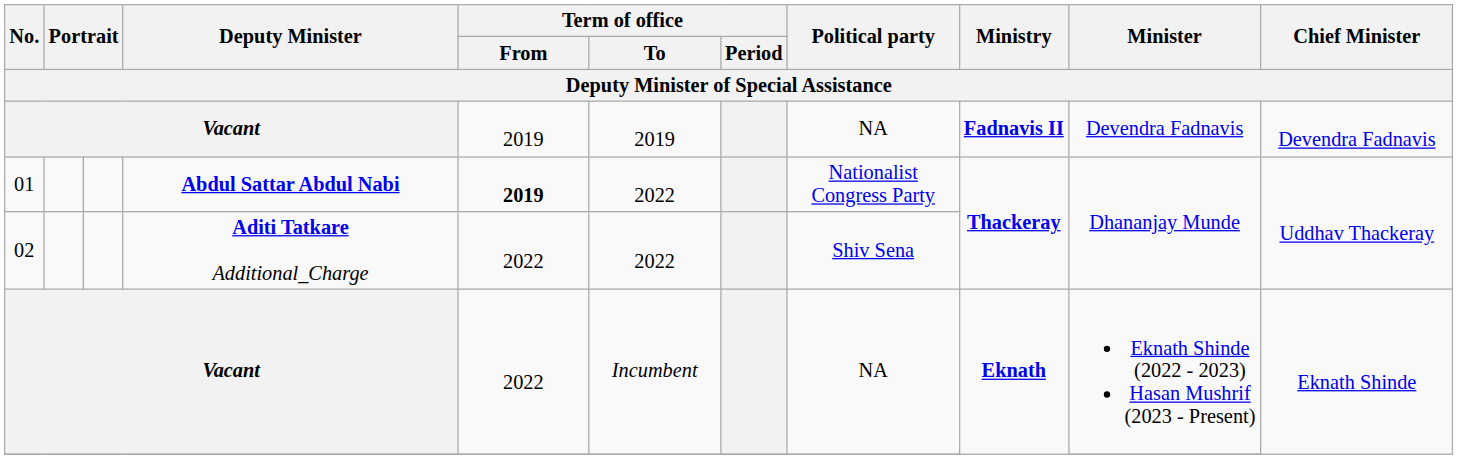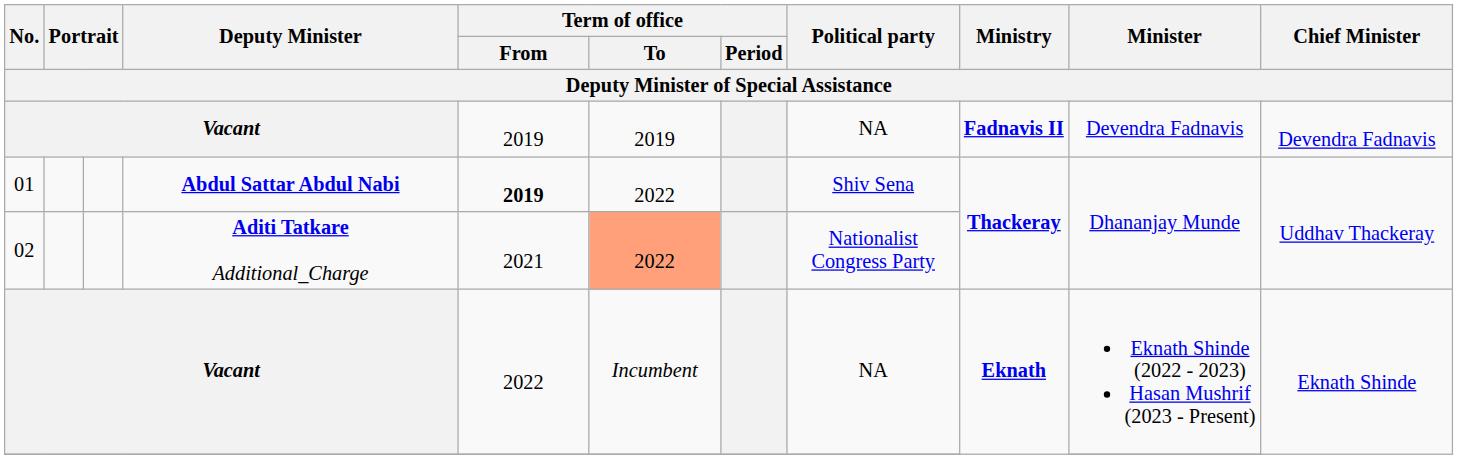(873, 183) Nationalist Congress Party -> (873, 183) Shiv Sena
(523, 261) 2022 -> (523, 261) 2021
(655, 261) no background -> (655, 261) lightsalmon background
(873, 250) Shiv Sena -> (873, 250) Nationalist Congress Party
